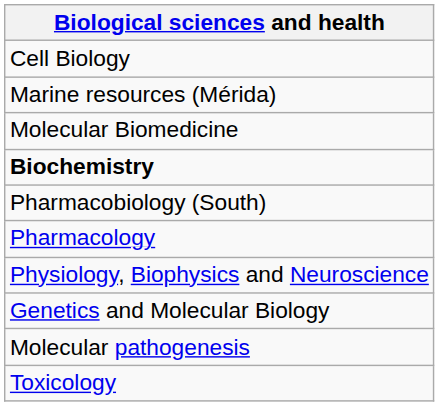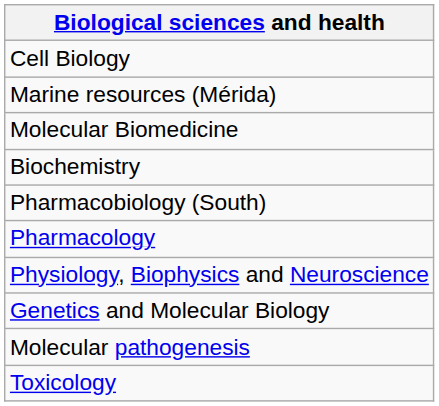(82, 166) bold -> (75, 166) normal
